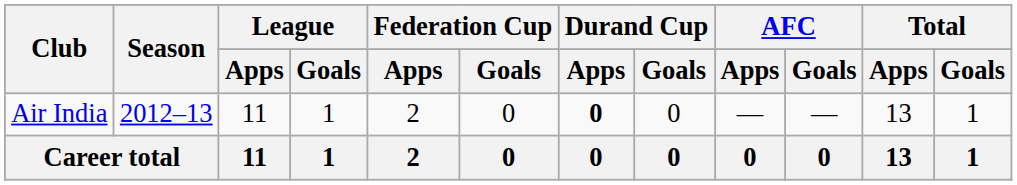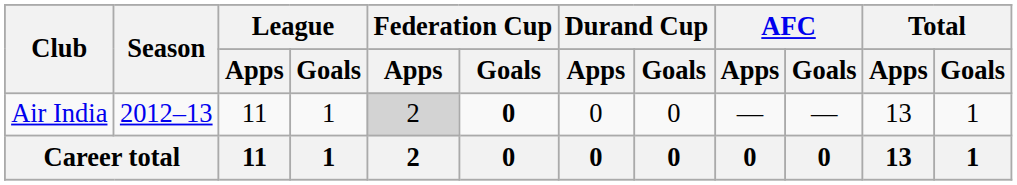(413, 114) no background -> (413, 114) lightgrey background
(509, 114) normal -> (509, 114) bold
(596, 114) bold -> (596, 114) normal
